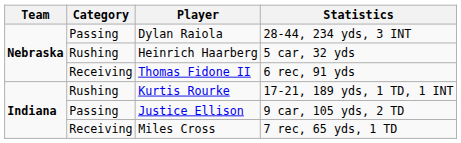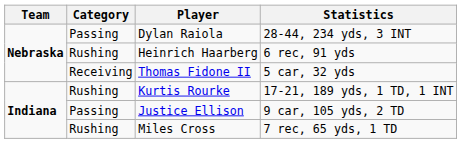(309, 53) 5 car, 32 yds -> (309, 53) 6 rec, 91 yds
(309, 72) 6 rec, 91 yds -> (309, 72) 5 car, 32 yds
(101, 129) Receiving -> (94, 129) Rushing
